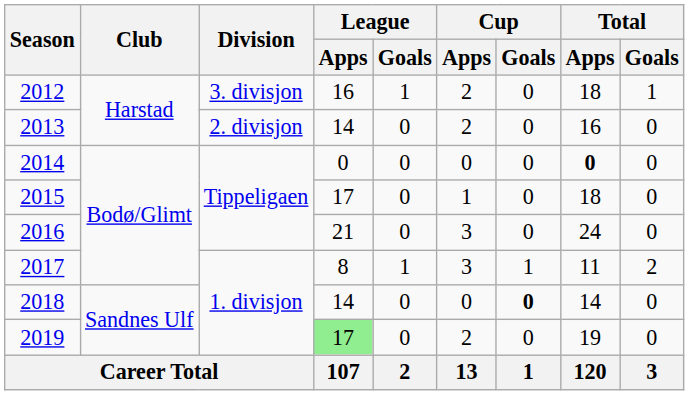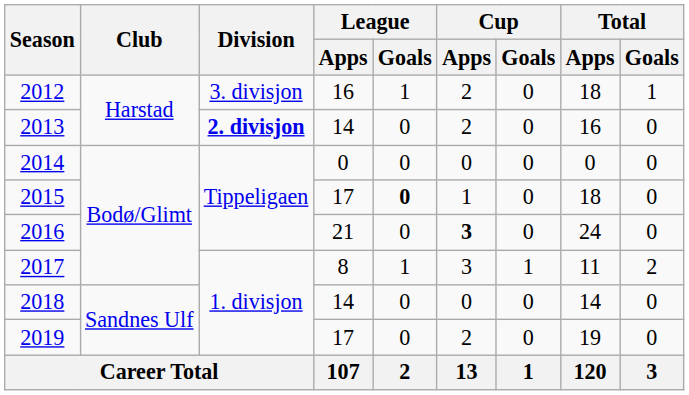(256, 127) normal -> (256, 127) bold
(590, 162) bold -> (590, 162) normal
(405, 197) normal -> (405, 197) bold
(467, 232) normal -> (467, 232) bold
(528, 302) bold -> (528, 302) normal
(343, 337) lightgreen background -> (343, 337) no background
